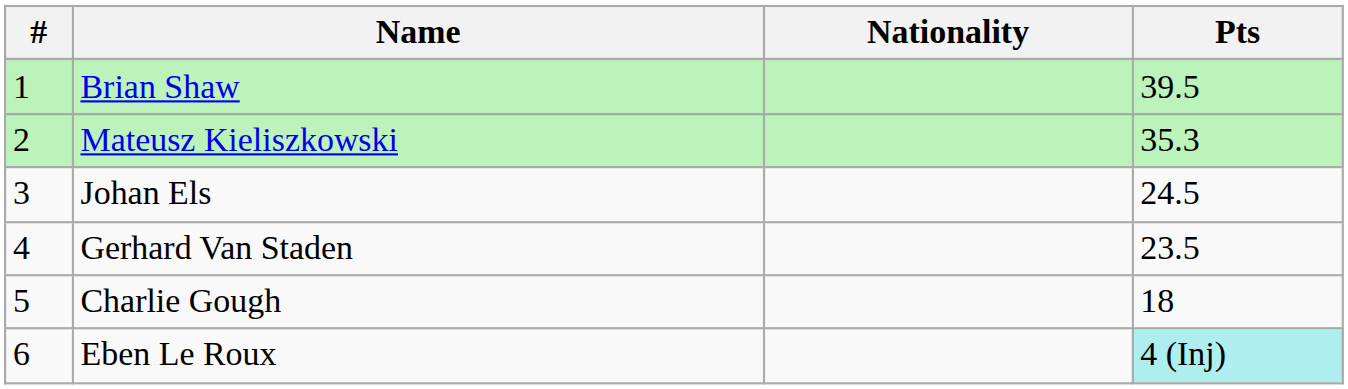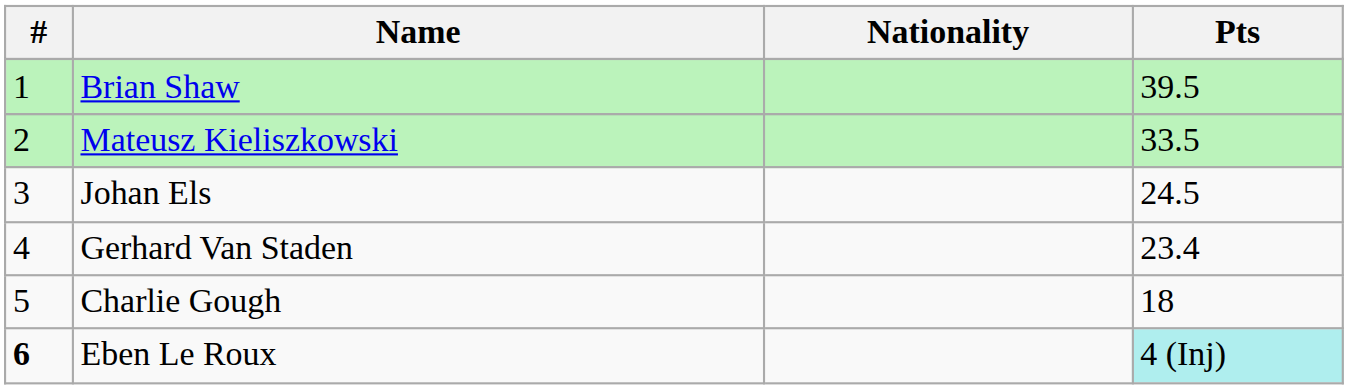(1170, 139) 35.3 -> (1170, 139) 33.5
(1170, 247) 23.5 -> (1170, 247) 23.4
(21, 355) normal -> (21, 355) bold
